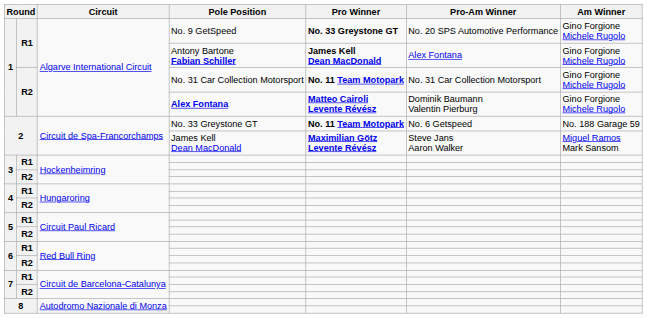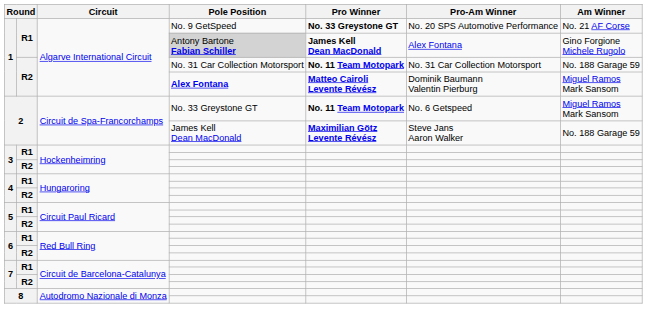(594, 30) Gino Forgione Michele Rugolo -> (596, 25) No. 21 AF Corse
(203, 55) no background -> (203, 45) lightgrey background
(594, 79) Gino Forgione Michele Rugolo -> (601, 64) No. 188 Garage 59
(594, 104) Gino Forgione Michele Rugolo -> (592, 84) Miguel Ramos Mark Sansom
(601, 123) No. 188 Garage 59 -> (592, 108) Miguel Ramos Mark Sansom
(592, 143) Miguel Ramos Mark Sansom -> (601, 132) No. 188 Garage 59
